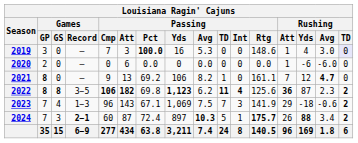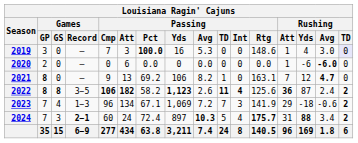(327, 64) normal -> (327, 64) bold
(264, 78) 161.1 -> (264, 78) 163.1
(150, 91) 69.8 -> (150, 91) 58.2
(205, 91) 6.2 -> (205, 91) 2.6
(327, 91) 2.3 -> (327, 91) 2.4
(127, 104) 143 -> (127, 104) 134
(205, 104) 7.5 -> (205, 104) 7.2
(127, 118) 87 -> (127, 118) 24
(240, 118) 1 -> (240, 118) 4
(287, 118) 26 -> (287, 118) 31
